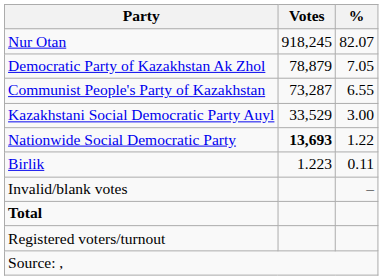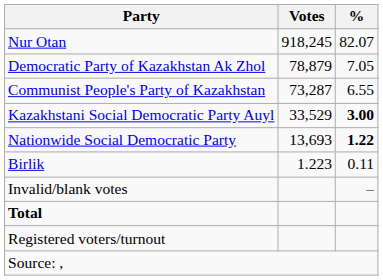(361, 115) normal -> (361, 115) bold
(311, 139) bold -> (311, 139) normal
(361, 139) normal -> (361, 139) bold
